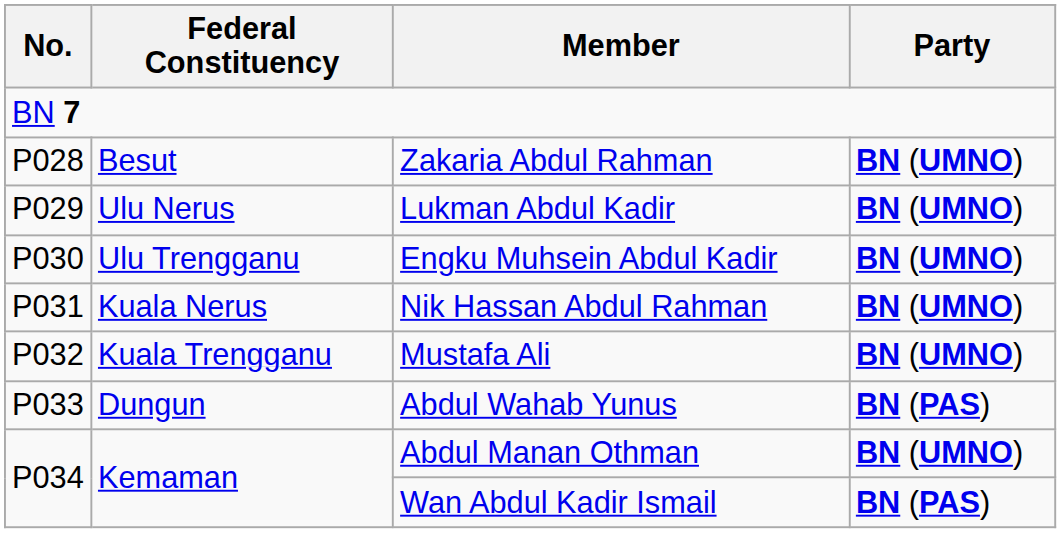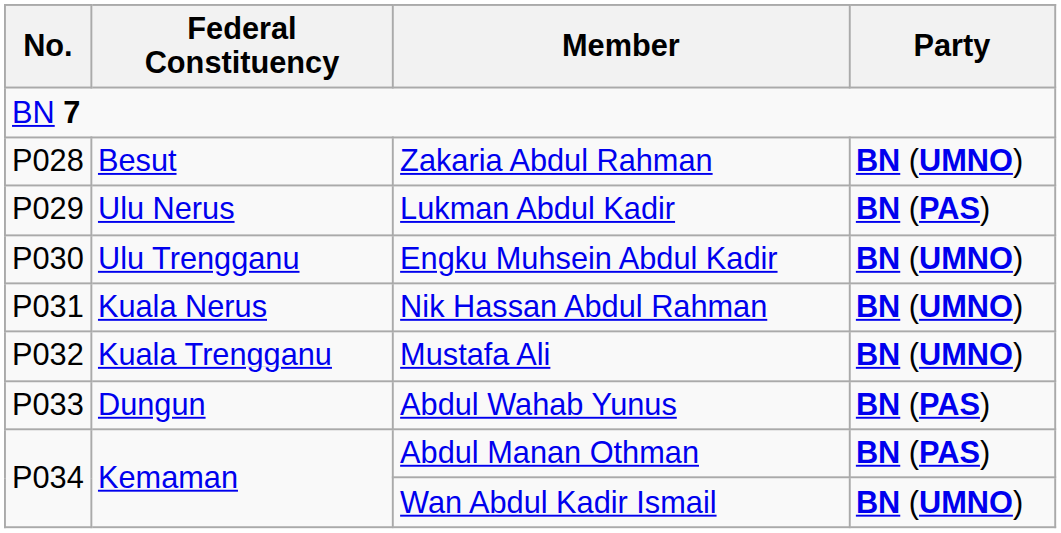(940, 209) BN (UMNO) -> (923, 209) BN (PAS)
(940, 453) BN (UMNO) -> (923, 453) BN (PAS)
(923, 501) BN (PAS) -> (940, 501) BN (UMNO)
